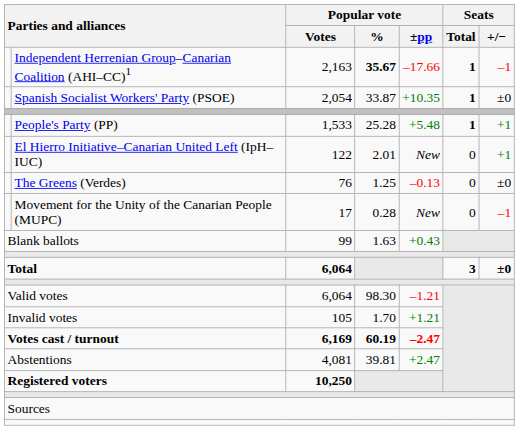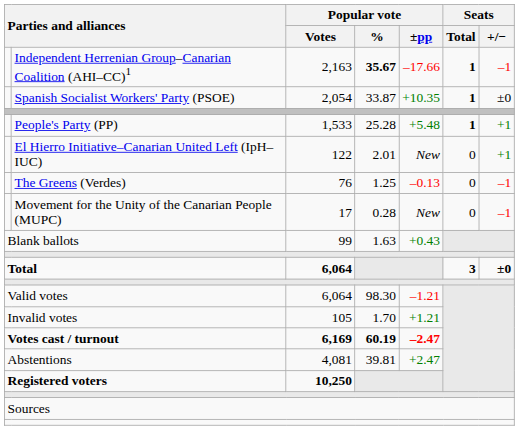(504, 183) ±0 -> (504, 183) –1
